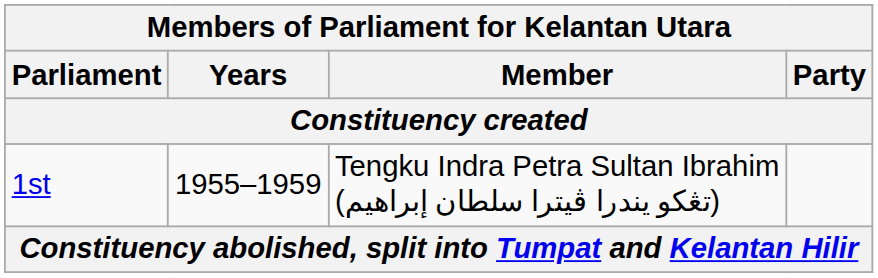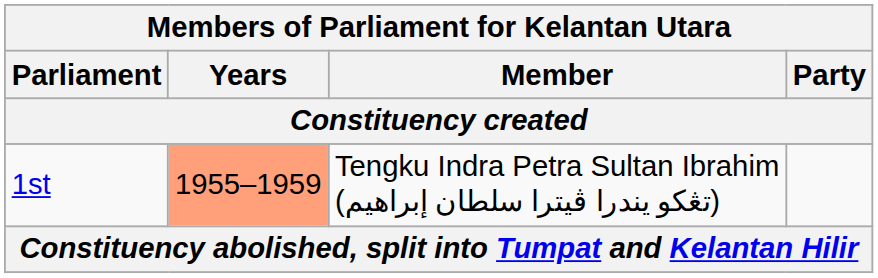(248, 184) no background -> (248, 184) lightsalmon background
